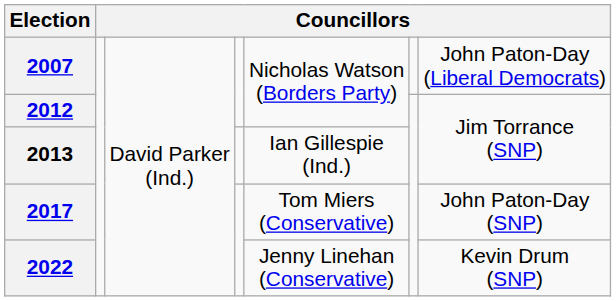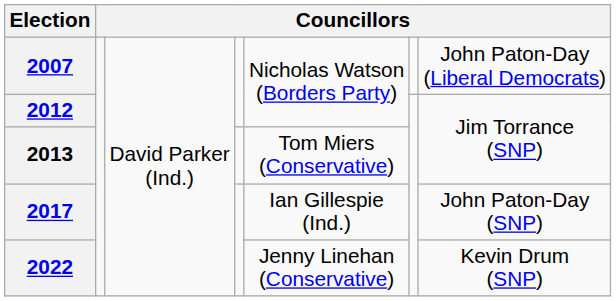(327, 155) Ian Gillespie (Ind.) -> (327, 155) Tom Miers (Conservative)
(327, 211) Tom Miers (Conservative) -> (327, 211) Ian Gillespie (Ind.)
